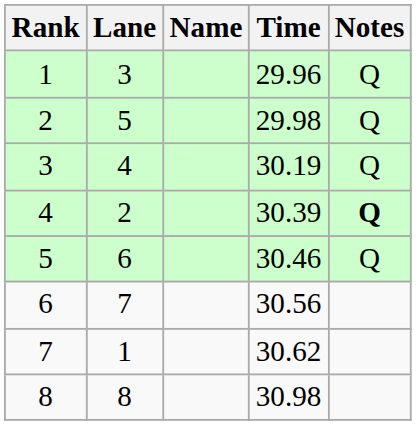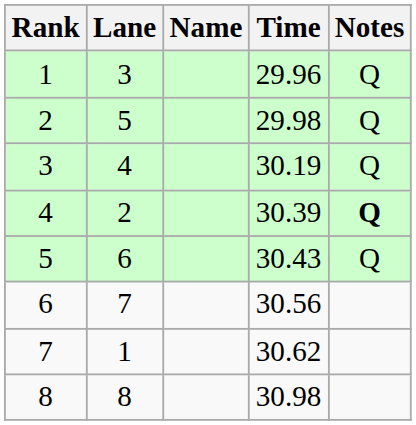(289, 258) 30.46 -> (289, 258) 30.43
